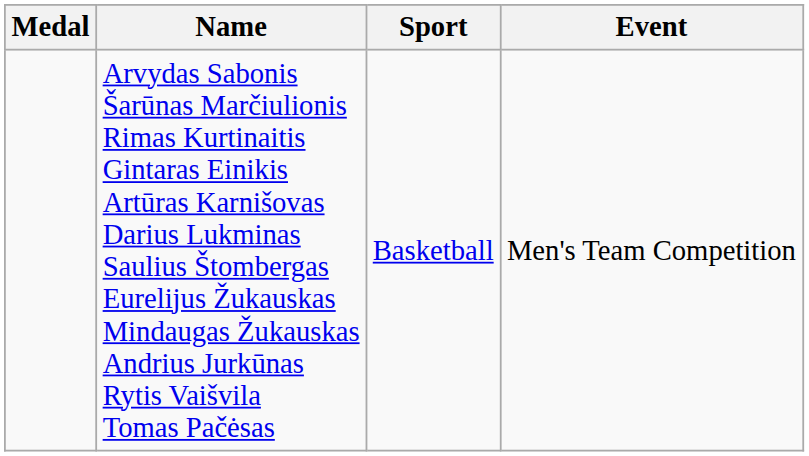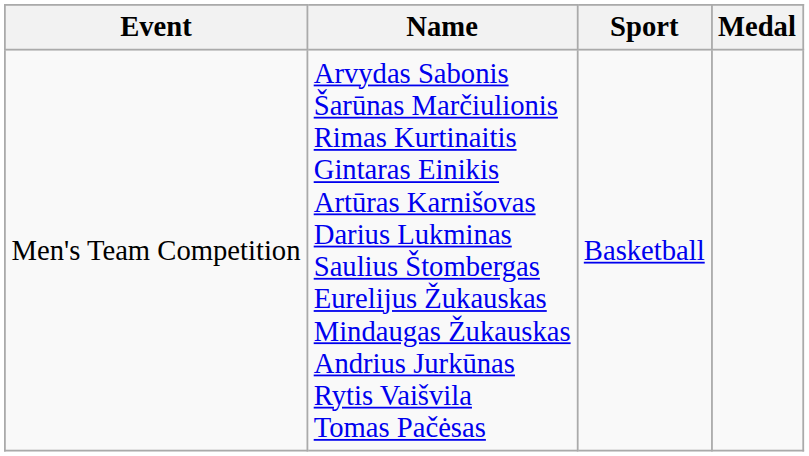columns swapped: (50, 27) <-> (651, 27)
